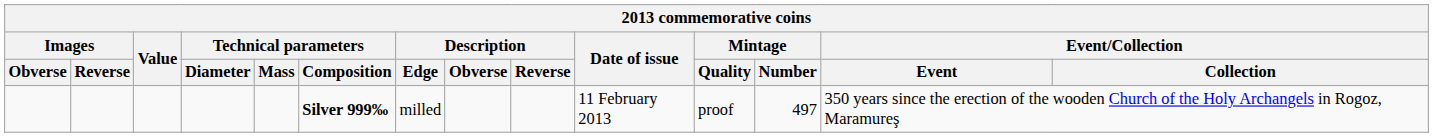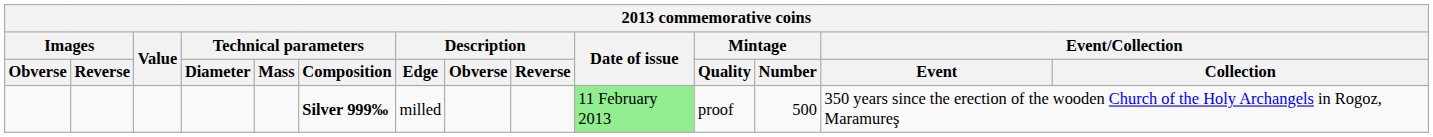(618, 109) no background -> (618, 109) lightgreen background
(805, 109) 497 -> (805, 109) 500
